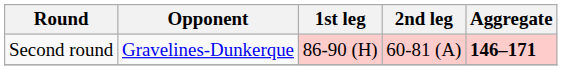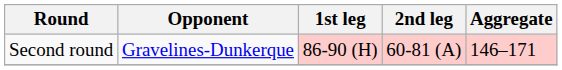(503, 49) bold -> (503, 49) normal
